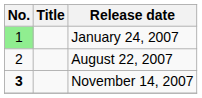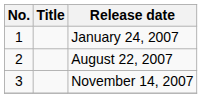(19, 37) lightgreen background -> (19, 37) no background
(19, 81) bold -> (19, 81) normal
